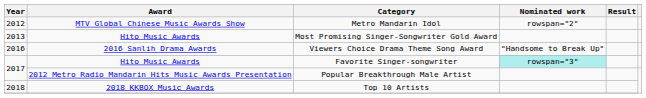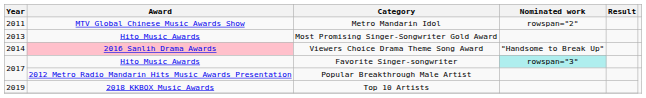(16, 23) 2012 -> (16, 23) 2011
(16, 49) 2016 -> (16, 49) 2014
(160, 49) no background -> (160, 49) pink background
(16, 87) 2018 -> (16, 87) 2019
